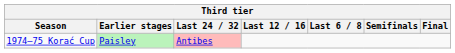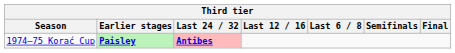(117, 40) normal -> (117, 40) bold
(194, 40) normal -> (194, 40) bold
